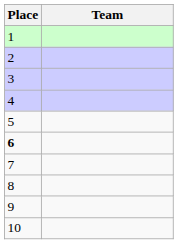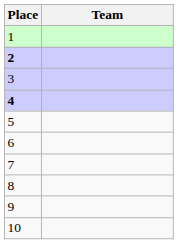(11, 57) normal -> (11, 57) bold
(11, 100) normal -> (11, 100) bold
(11, 143) bold -> (11, 143) normal
